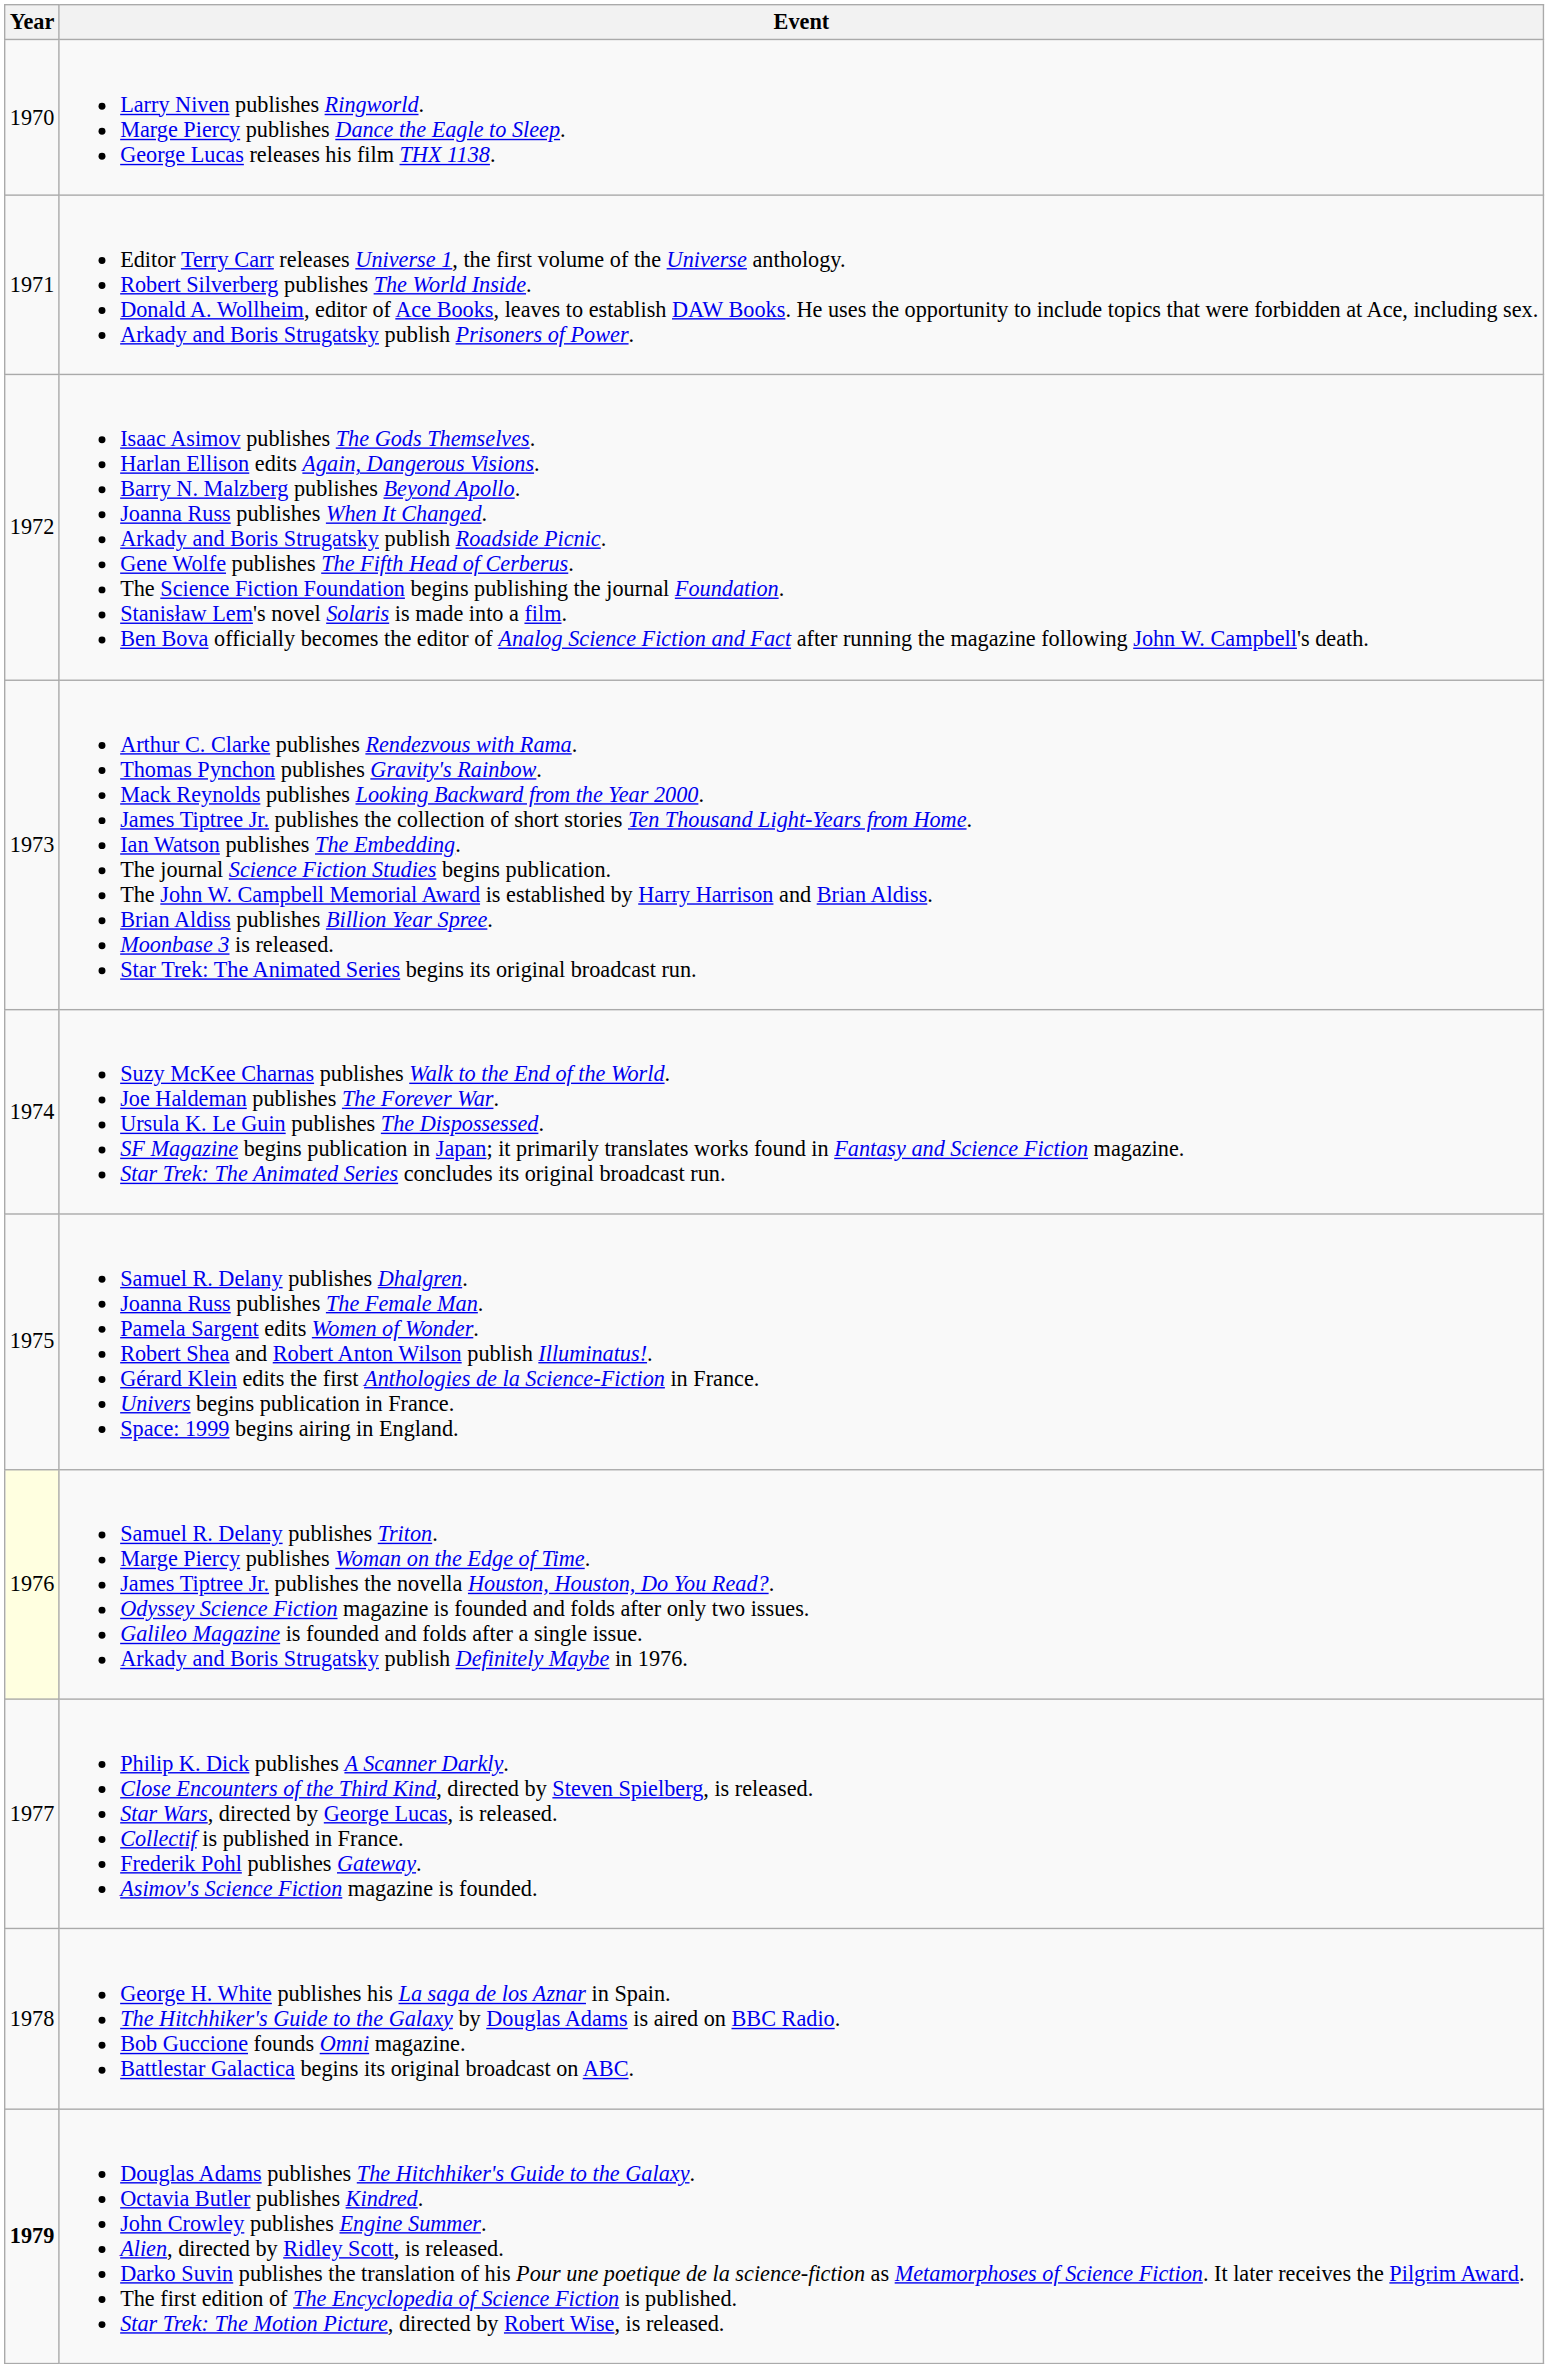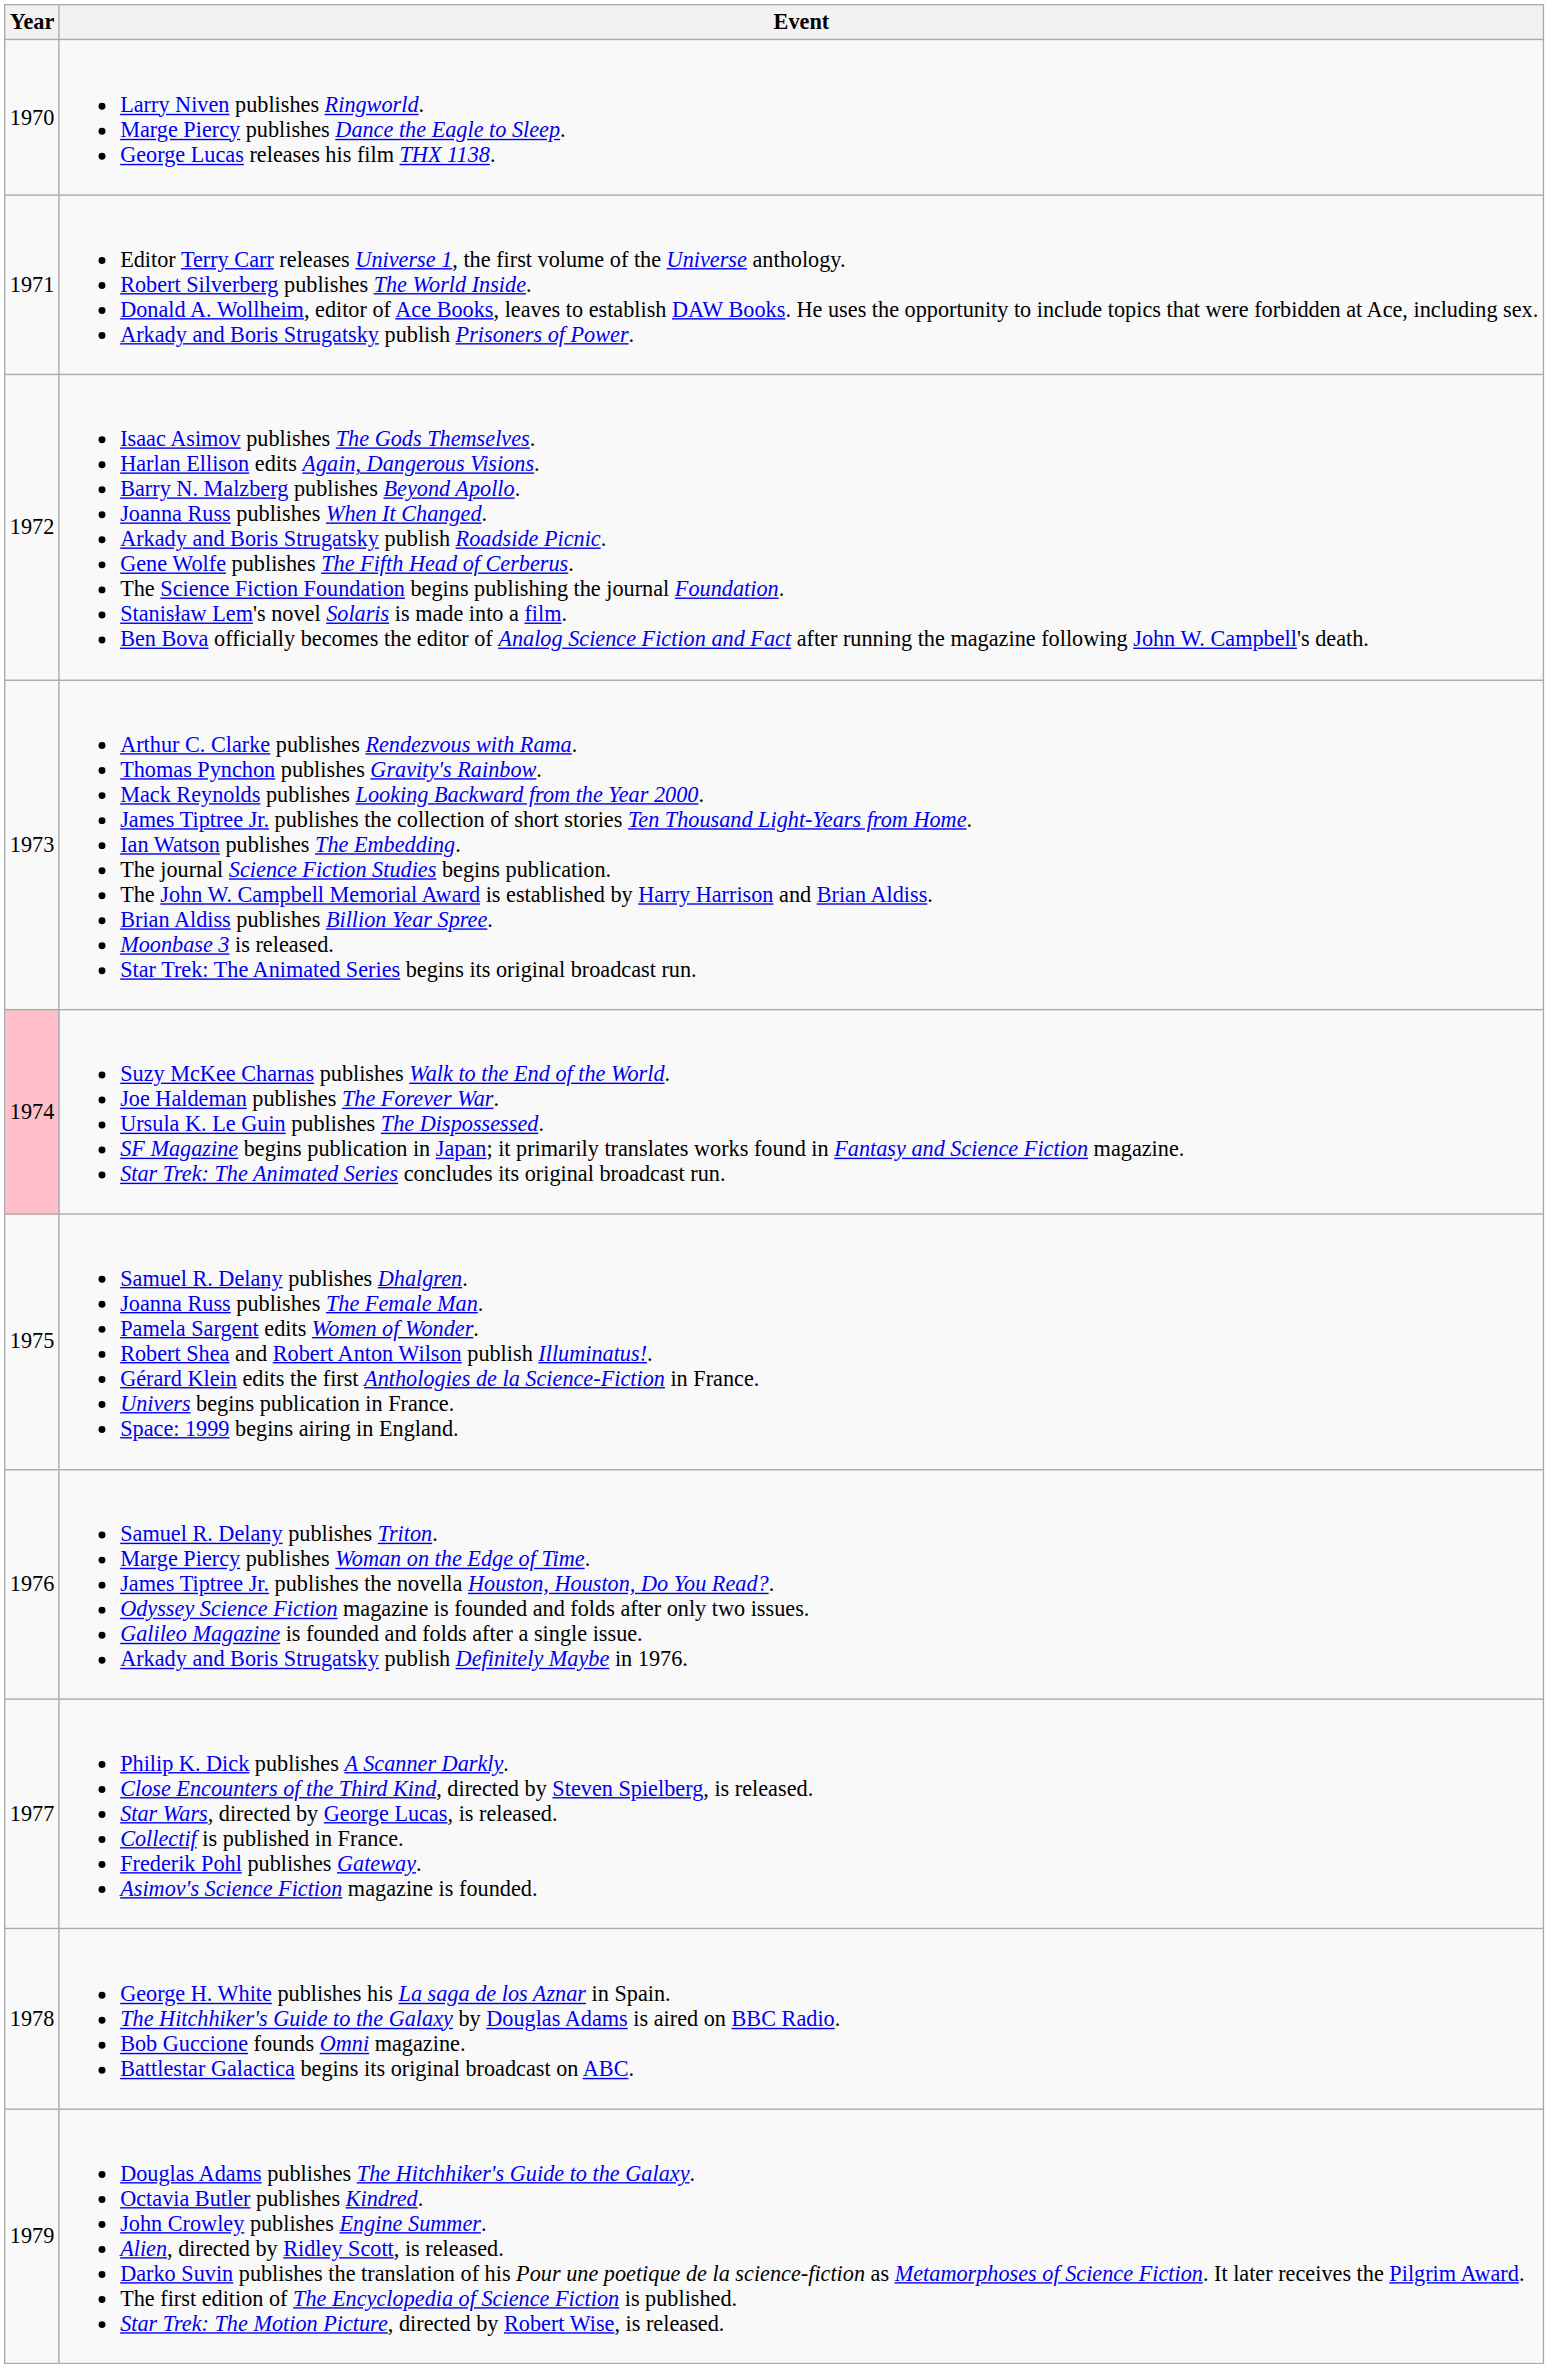(32, 1111) no background -> (32, 1111) pink background
(32, 1583) lightyellow background -> (32, 1583) no background
(32, 2236) bold -> (32, 2236) normal
